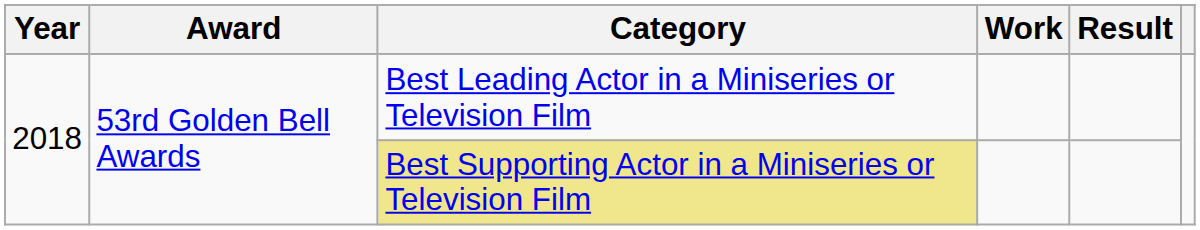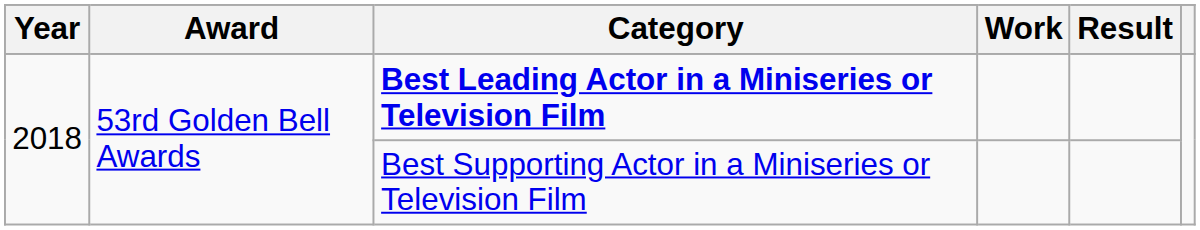(640, 96) normal -> (657, 96) bold
(660, 181) khaki background -> (656, 181) no background
